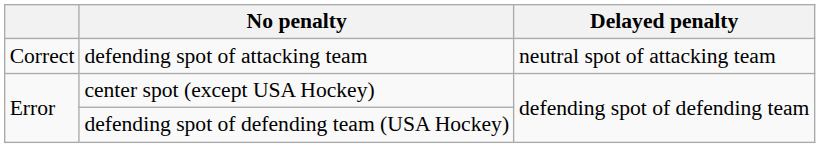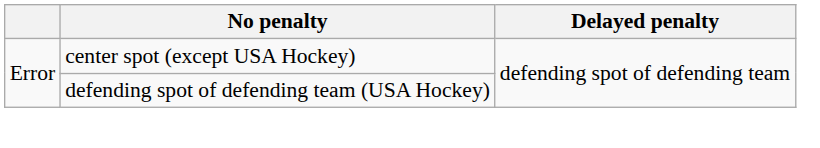- row: (226, 55)
